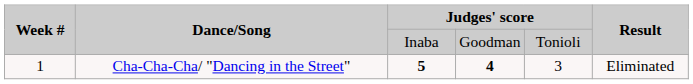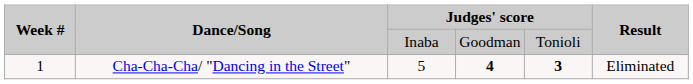(421, 66) bold -> (421, 66) normal
(558, 66) normal -> (558, 66) bold
